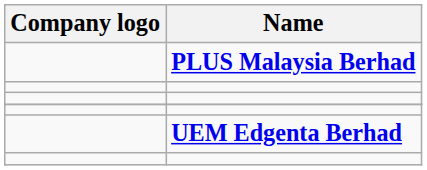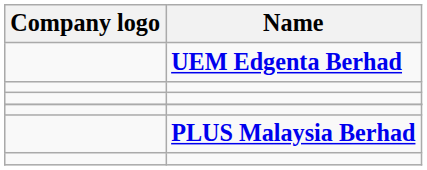(293, 61) PLUS Malaysia Berhad -> (287, 61) UEM Edgenta Berhad
(287, 133) UEM Edgenta Berhad -> (293, 133) PLUS Malaysia Berhad
